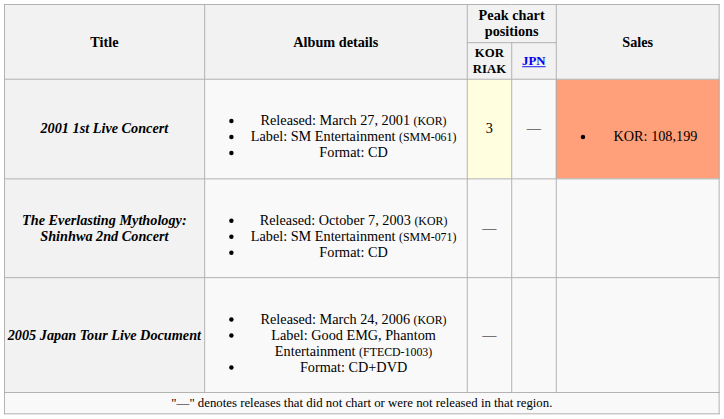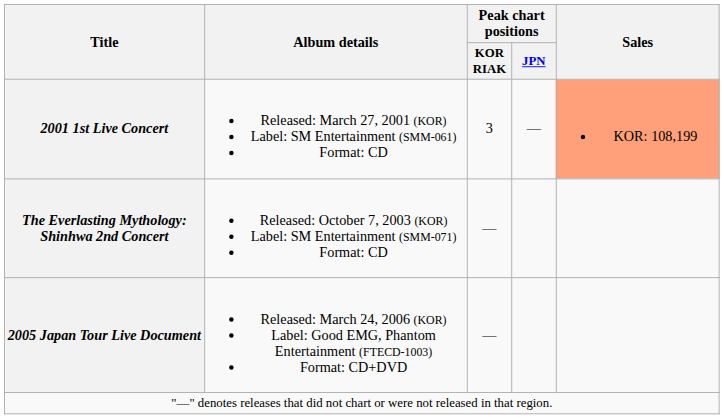(489, 128) lightyellow background -> (489, 128) no background
